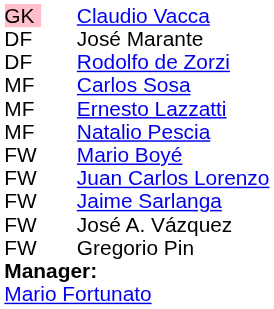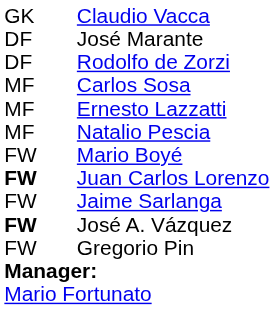(19, 16) pink background -> (19, 16) no background
(21, 178) normal -> (21, 178) bold
(21, 224) normal -> (21, 224) bold
